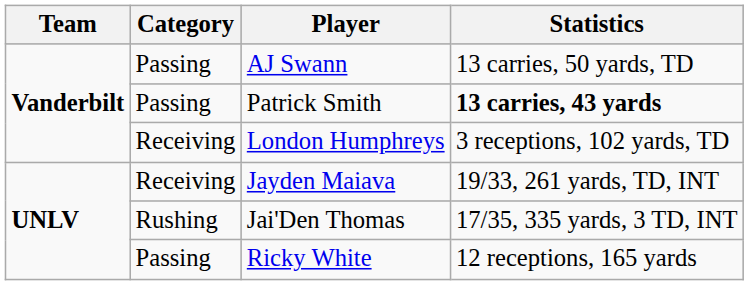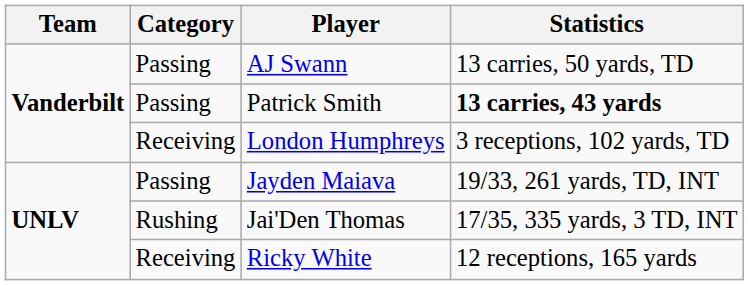(186, 180) Receiving -> (173, 180) Passing
(173, 259) Passing -> (186, 259) Receiving
